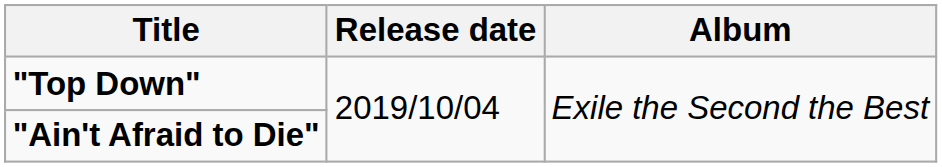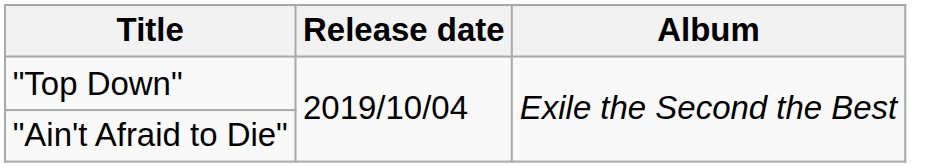(107, 82) bold -> (98, 82) normal
(166, 135) bold -> (150, 135) normal
